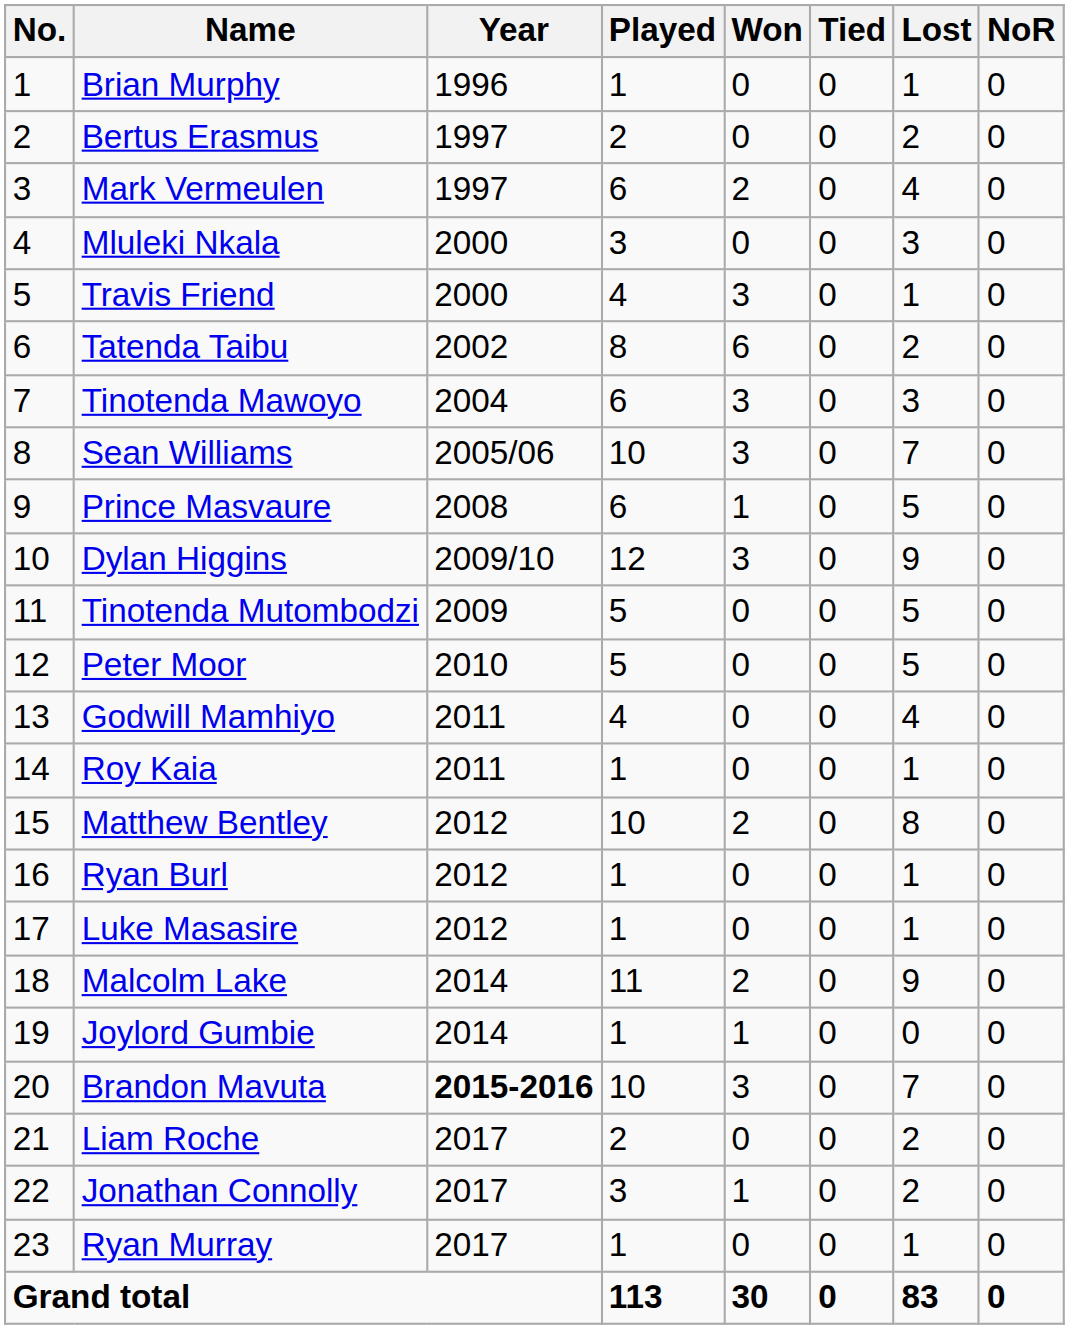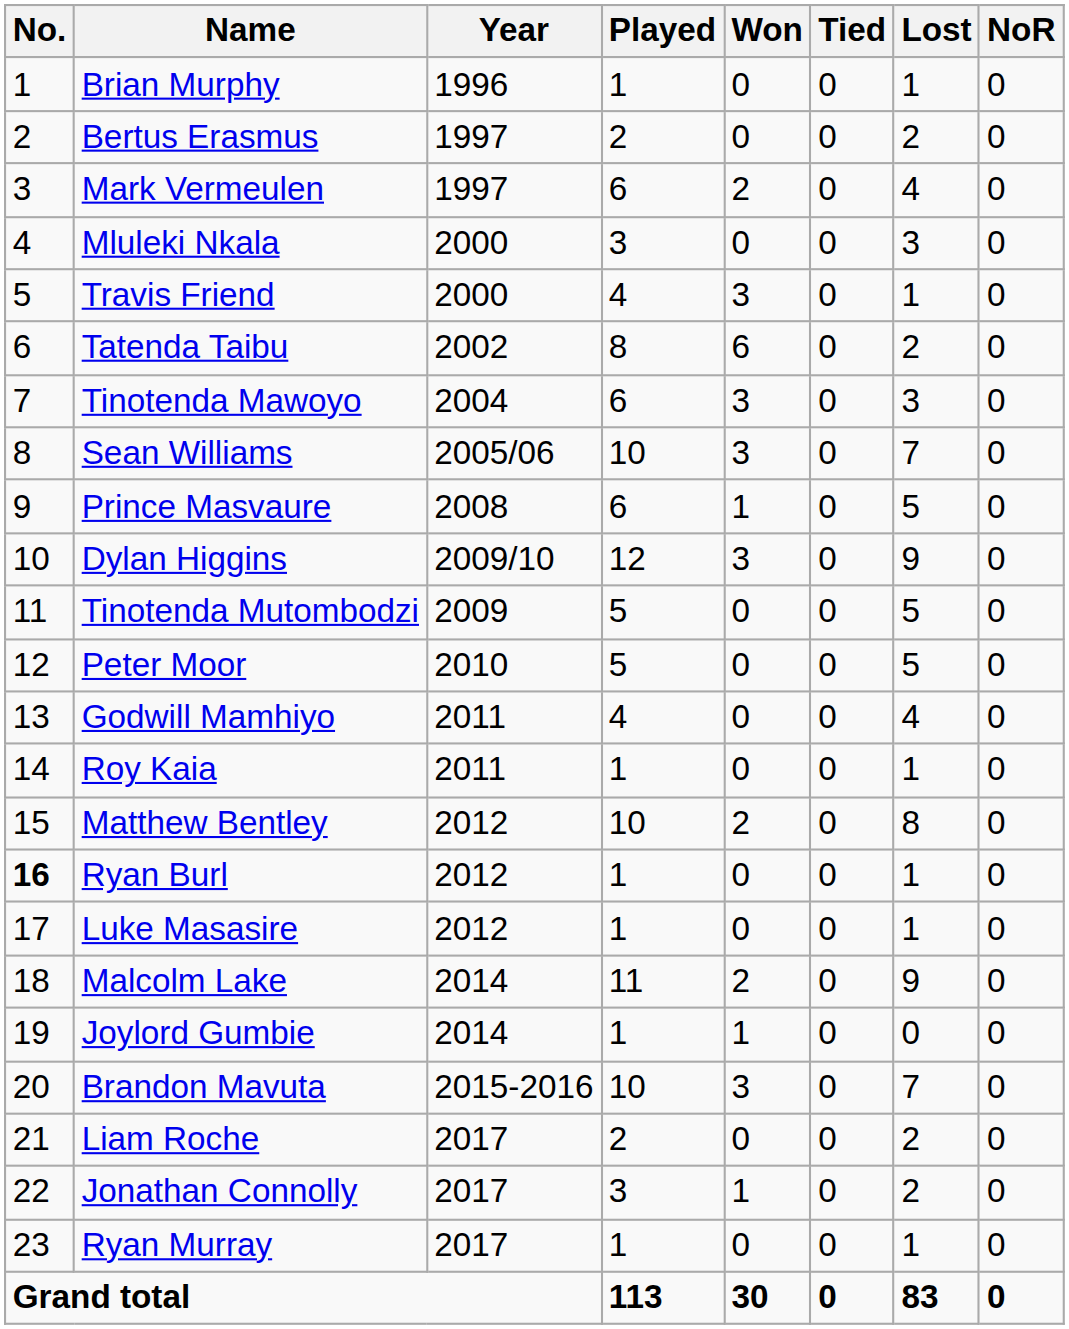(31, 875) normal -> (31, 875) bold
(514, 1086) bold -> (514, 1086) normal
